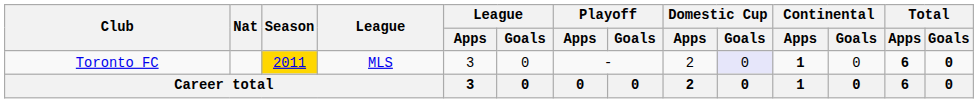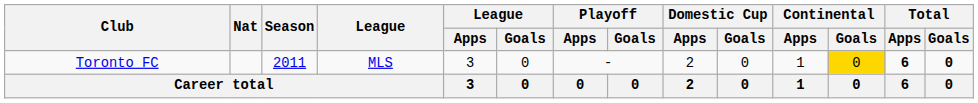(290, 62) gold background -> (290, 62) no background
(745, 62) lavender background -> (745, 62) no background
(800, 62) bold -> (800, 62) normal
(856, 62) no background -> (856, 62) gold background
